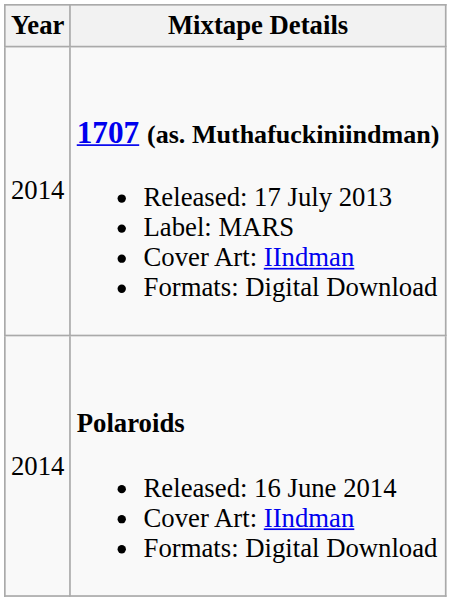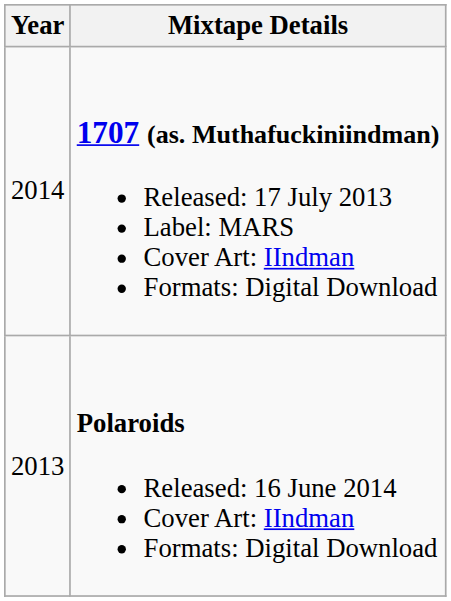(38, 465) 2014 -> (38, 465) 2013
